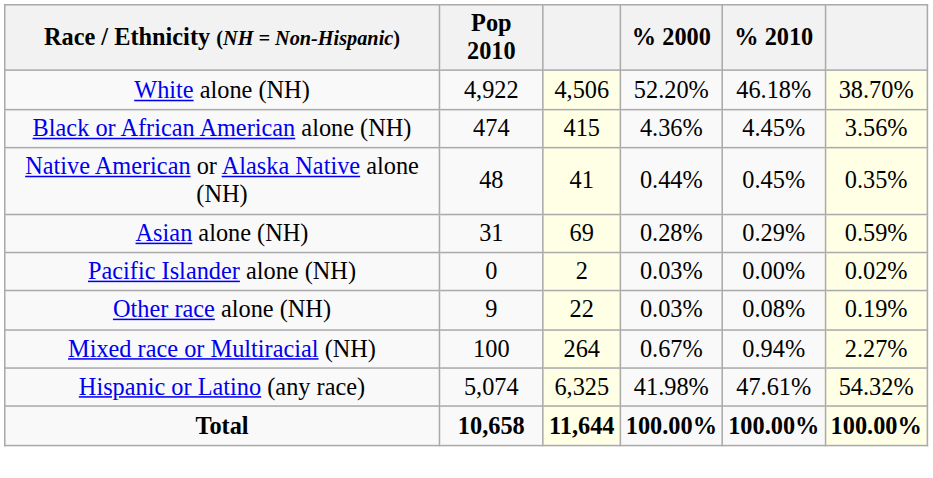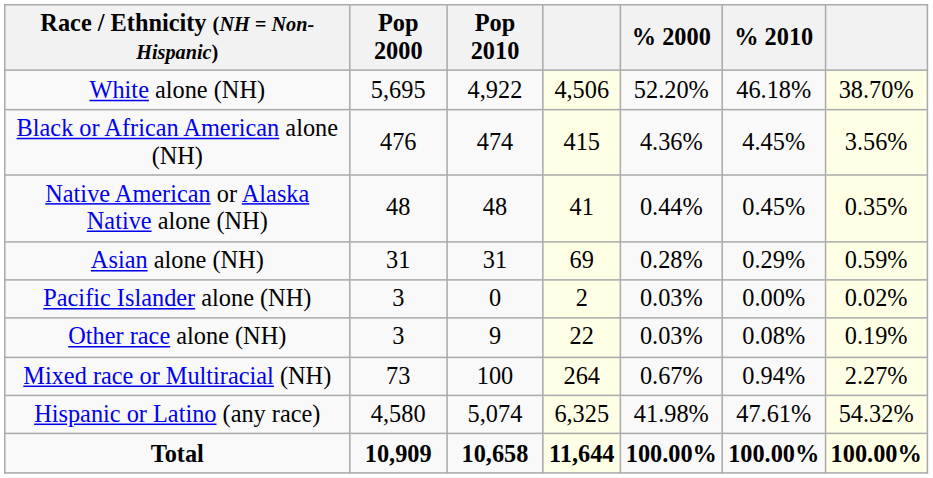+ column: (398, 37)
